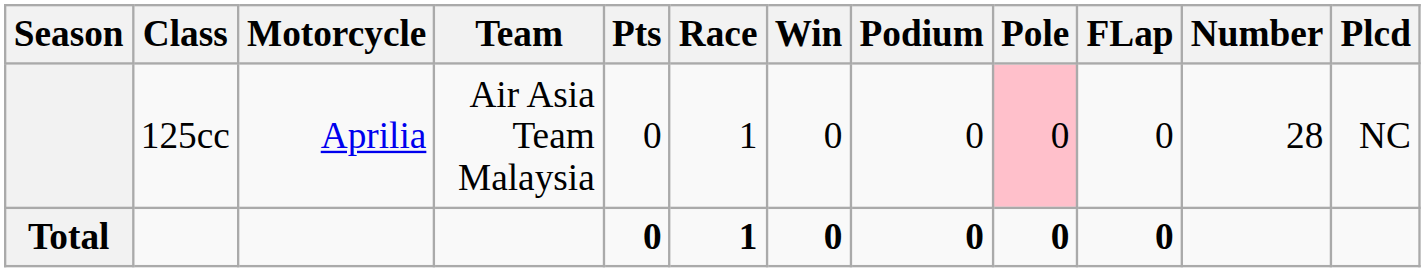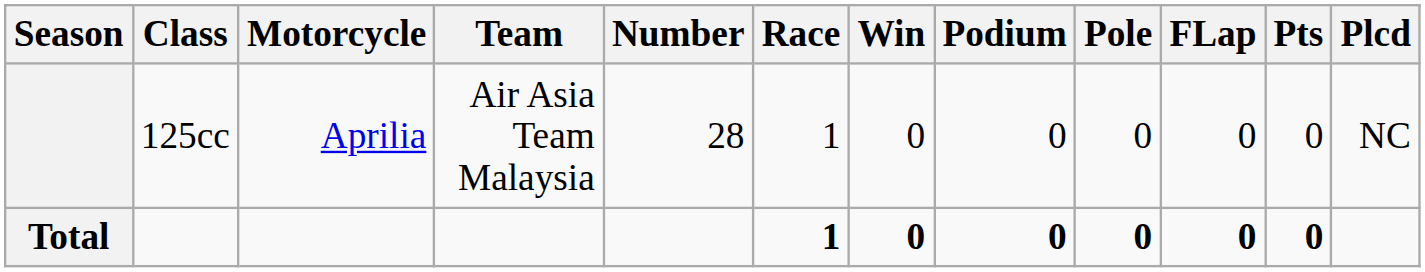columns swapped: (1257, 34) <-> (637, 34)
(1060, 135) pink background -> (1143, 135) no background
